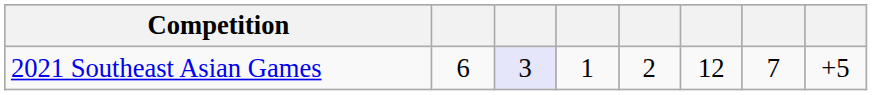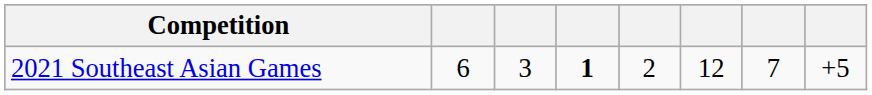(525, 67) lavender background -> (525, 67) no background
(587, 67) normal -> (587, 67) bold
